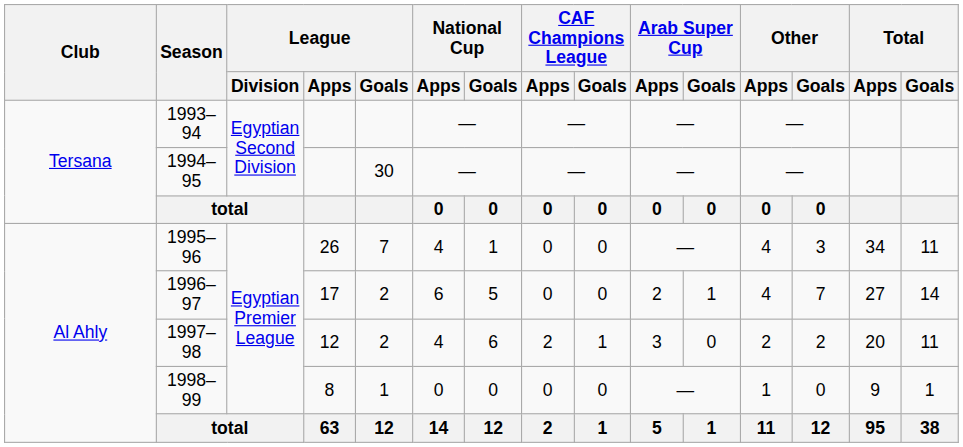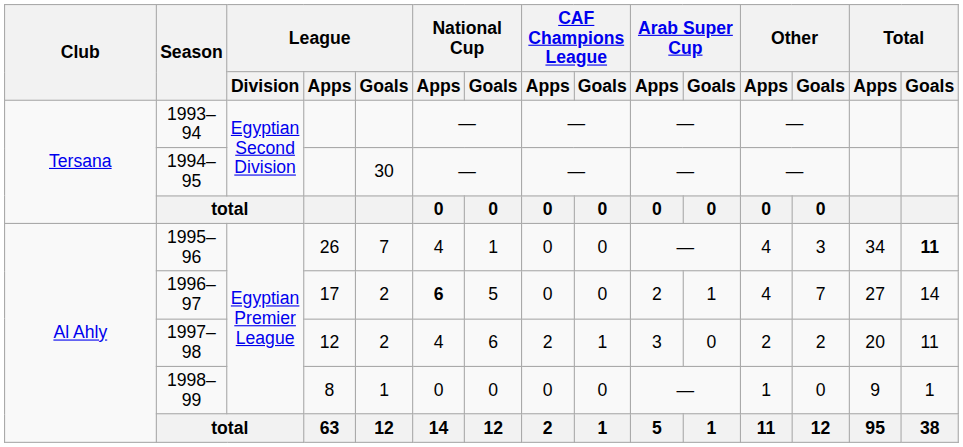(930, 247) normal -> (930, 247) bold
(439, 294) normal -> (439, 294) bold
